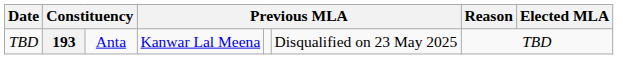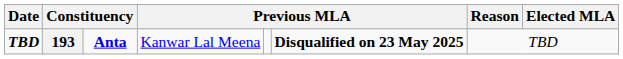(24, 41) normal -> (24, 41) bold
(111, 41) normal -> (110, 41) bold
(366, 41) normal -> (369, 41) bold
